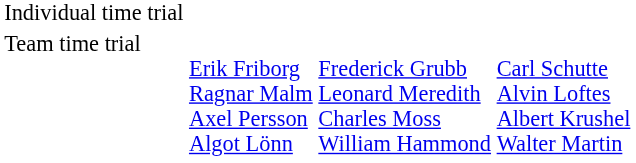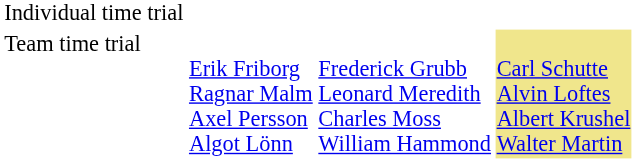(564, 106) no background -> (564, 106) khaki background
